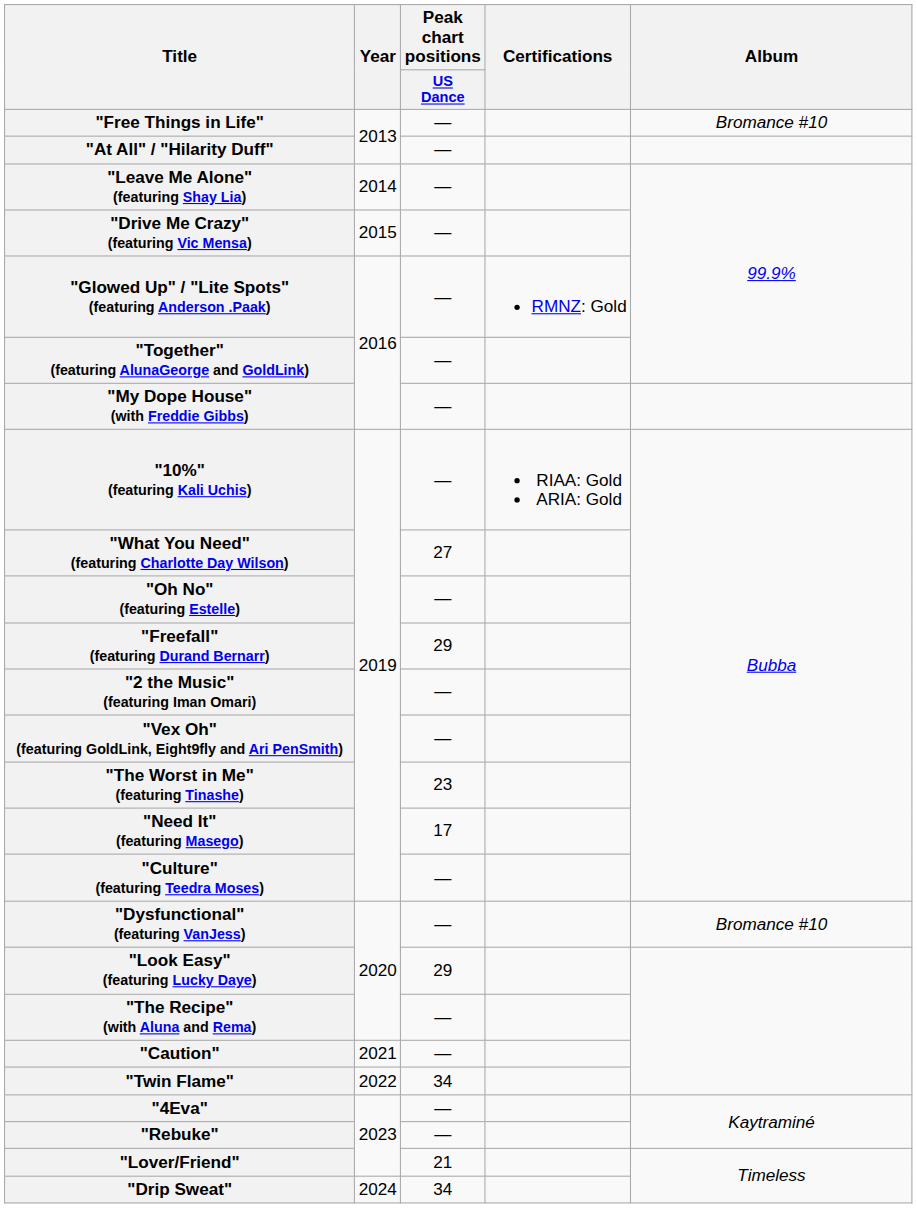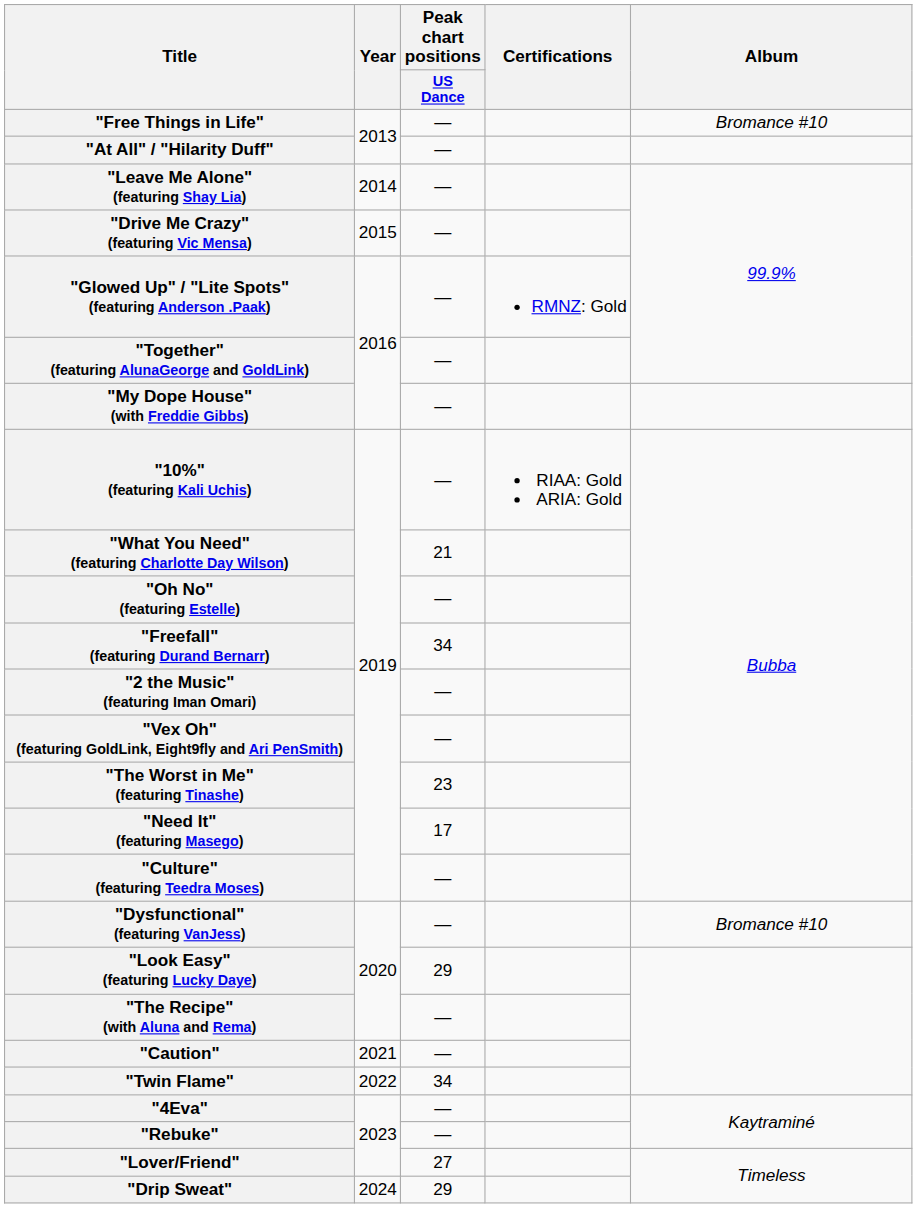(443, 552) 27 -> (443, 552) 21
(443, 645) 29 -> (443, 645) 34
(443, 1162) 21 -> (443, 1162) 27
(443, 1189) 34 -> (443, 1189) 29
